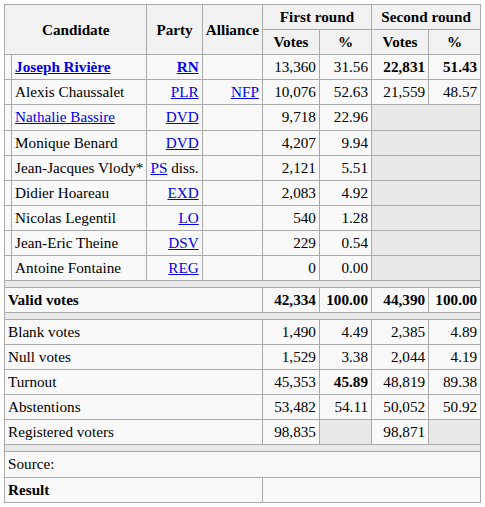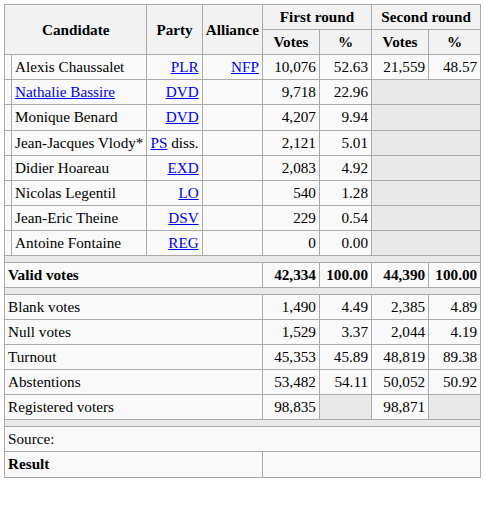- row: (63, 67)
(355, 167) 5.51 -> (355, 142) 5.01
(355, 357) 3.38 -> (355, 332) 3.37
(351, 382) bold -> (351, 357) normal
